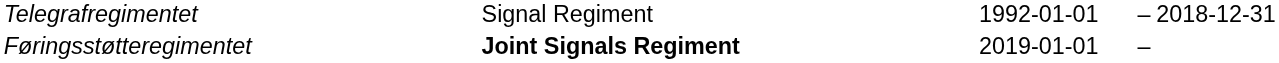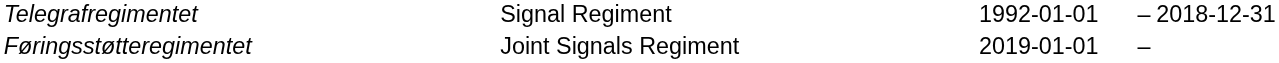(611, 46) bold -> (620, 46) normal
